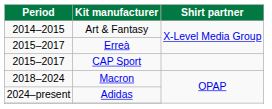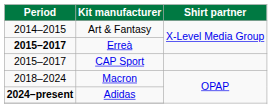(39, 45) normal -> (40, 45) bold
(39, 95) normal -> (40, 95) bold
